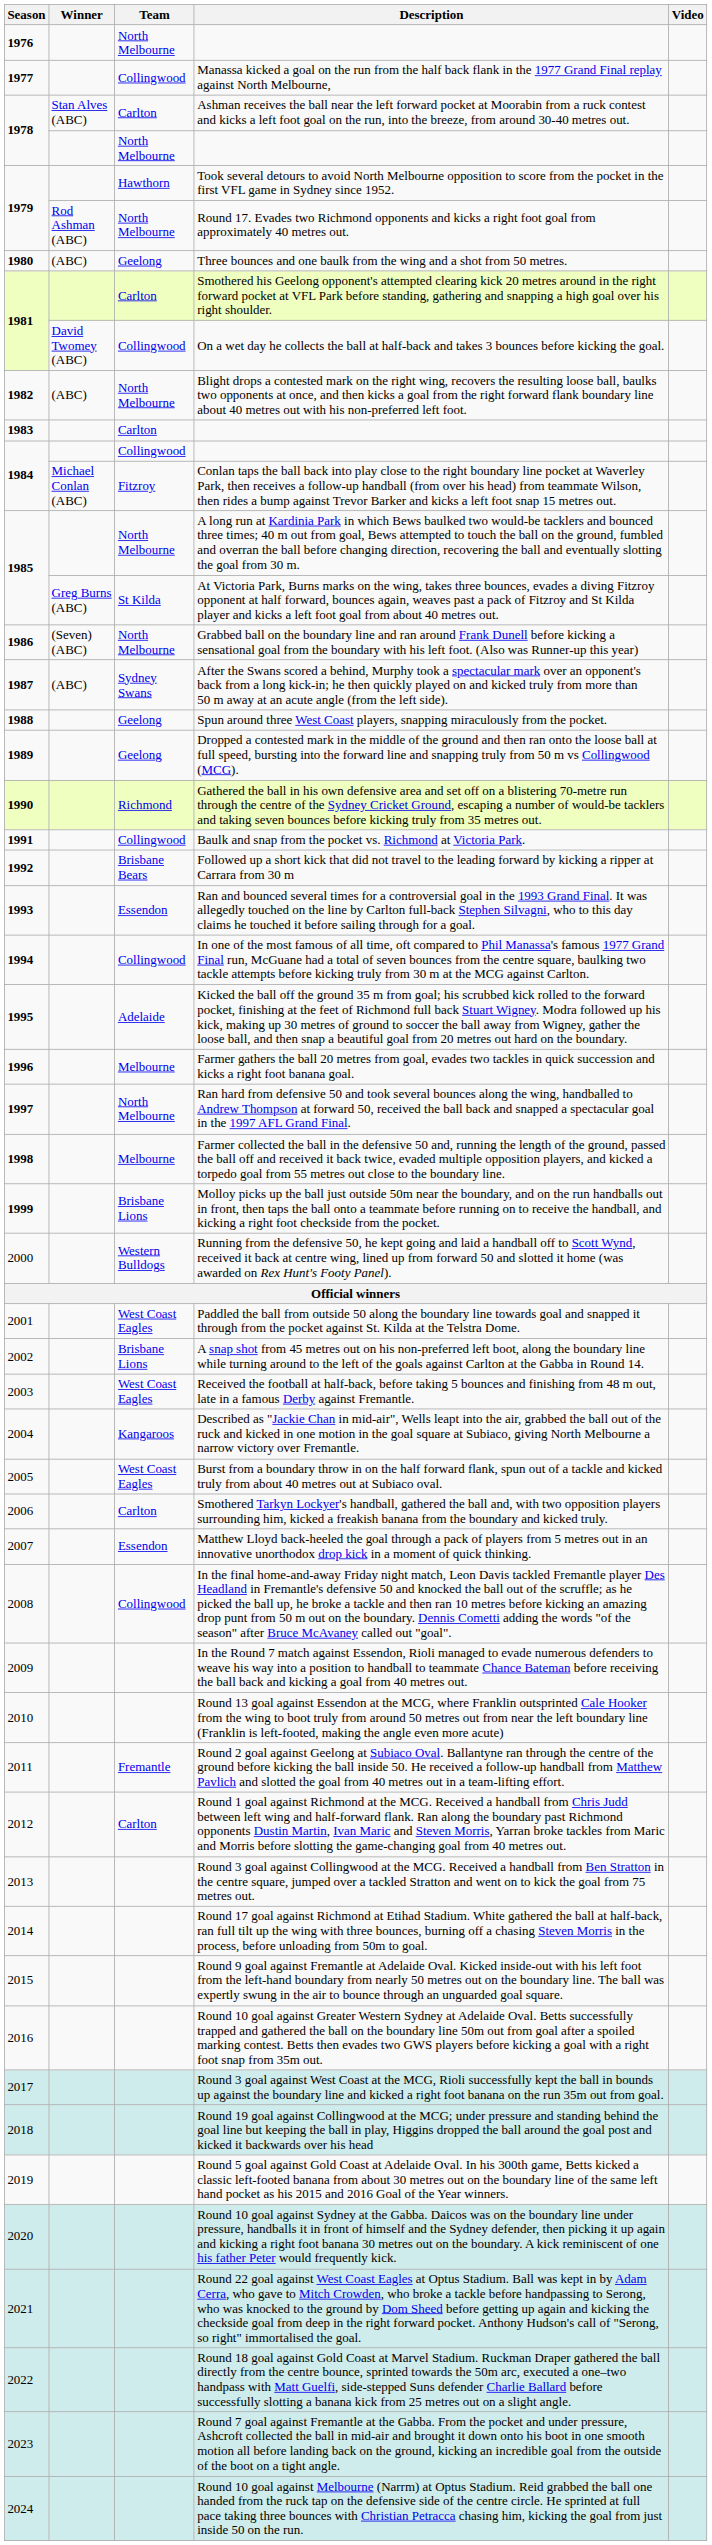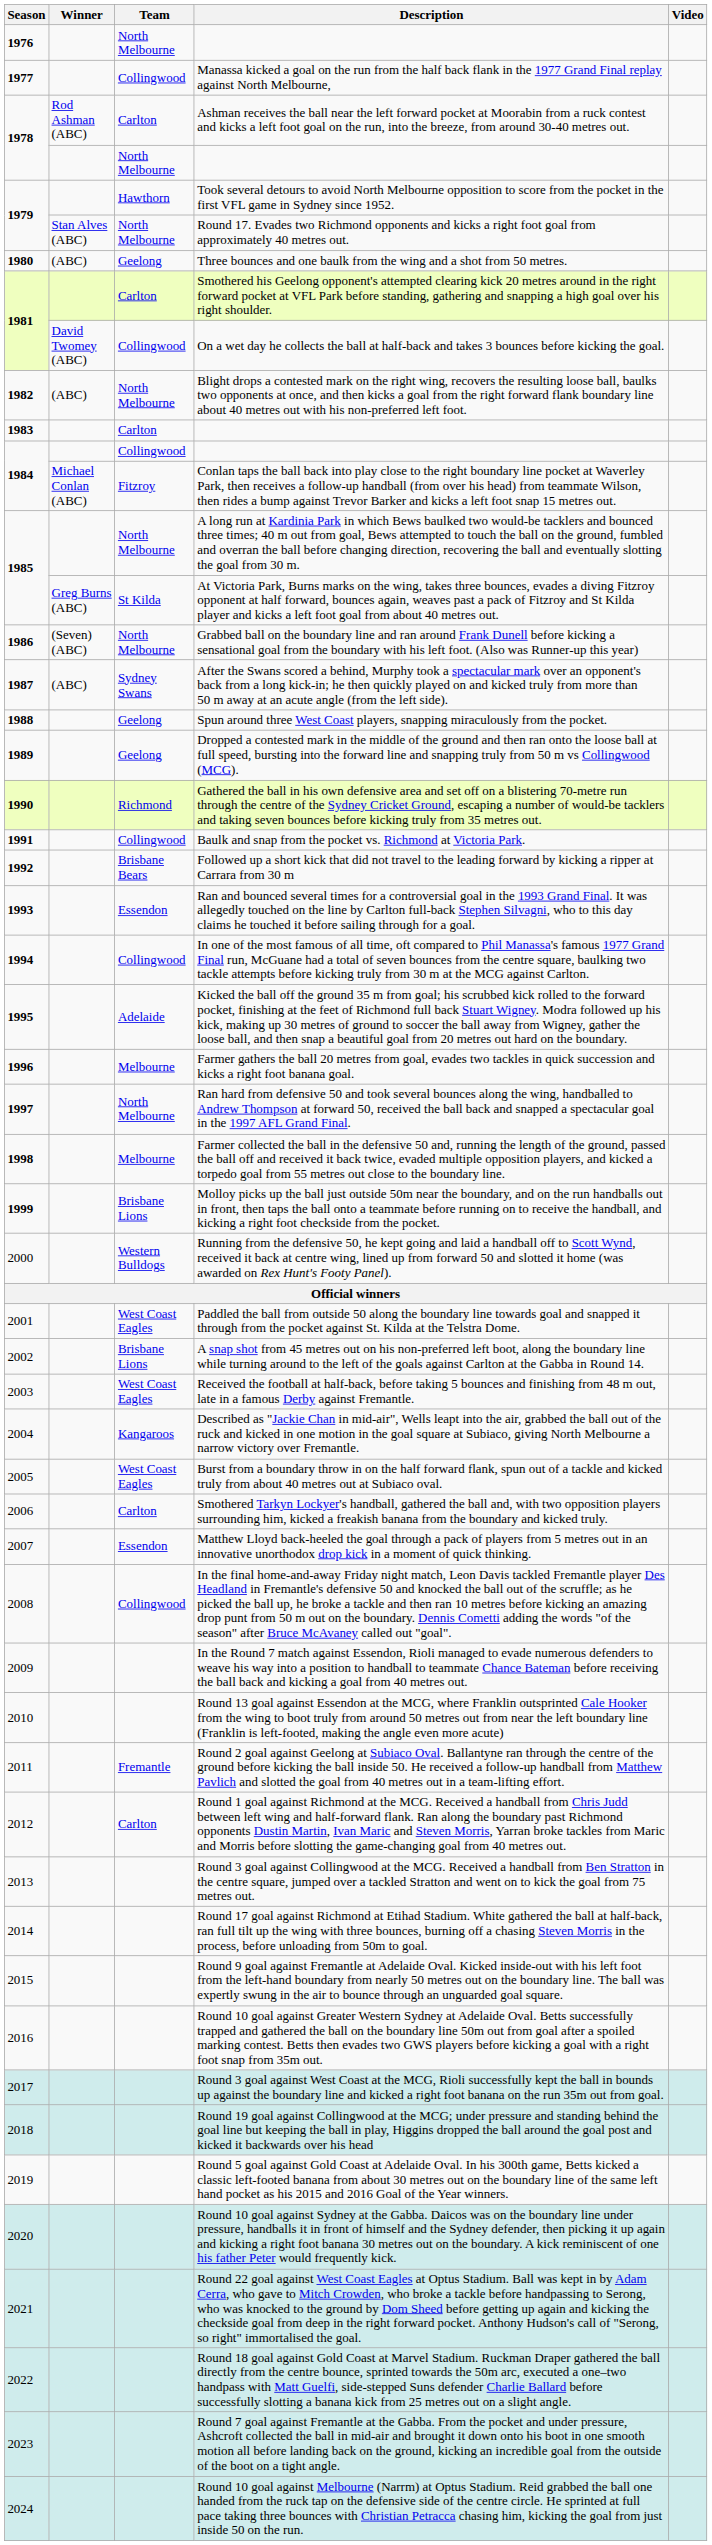(79, 112) Stan Alves (ABC) -> (73, 120) Rod Ashman (ABC)
(73, 225) Rod Ashman (ABC) -> (79, 232) Stan Alves (ABC)
